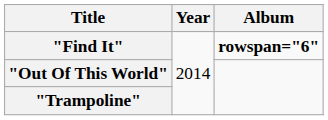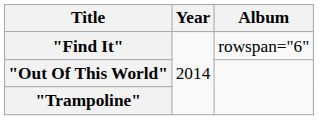(269, 45) bold -> (264, 45) normal
